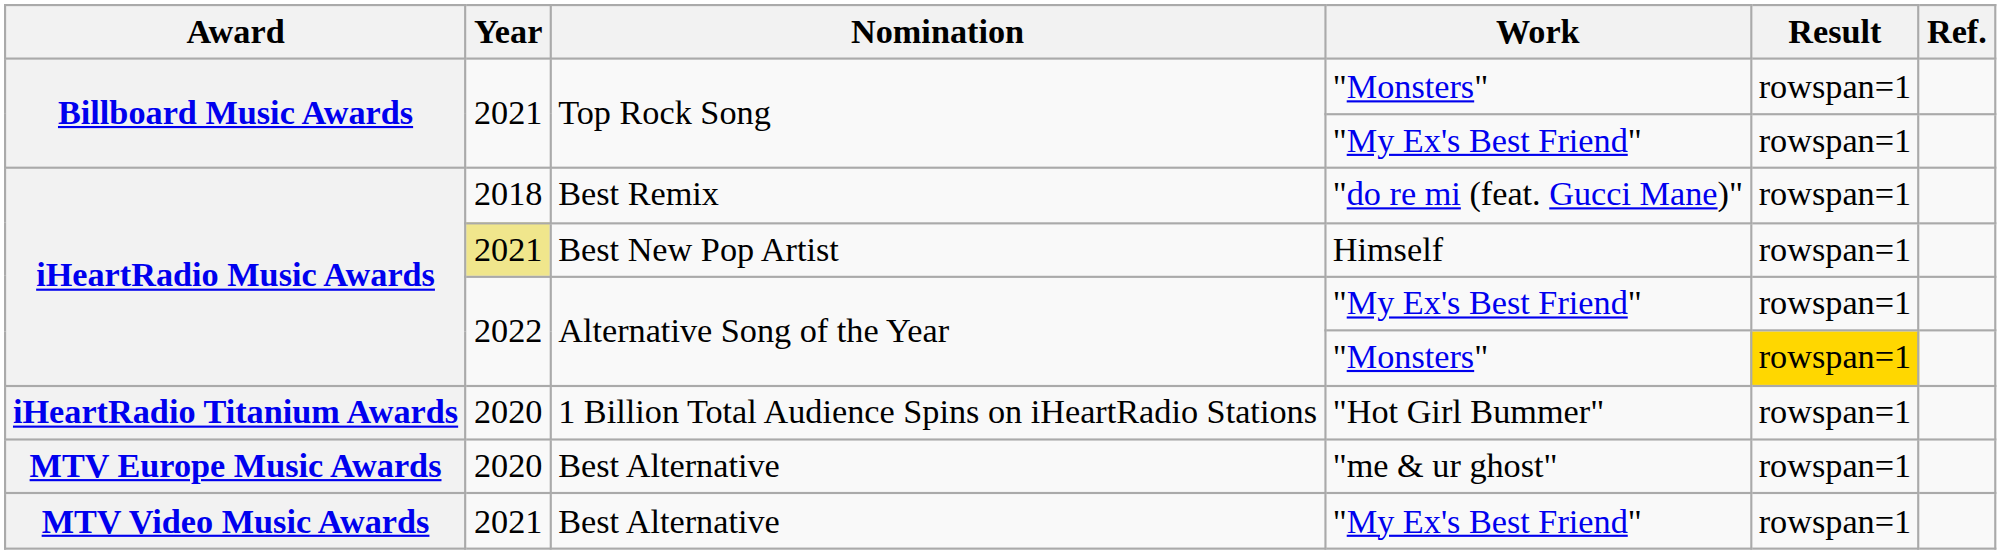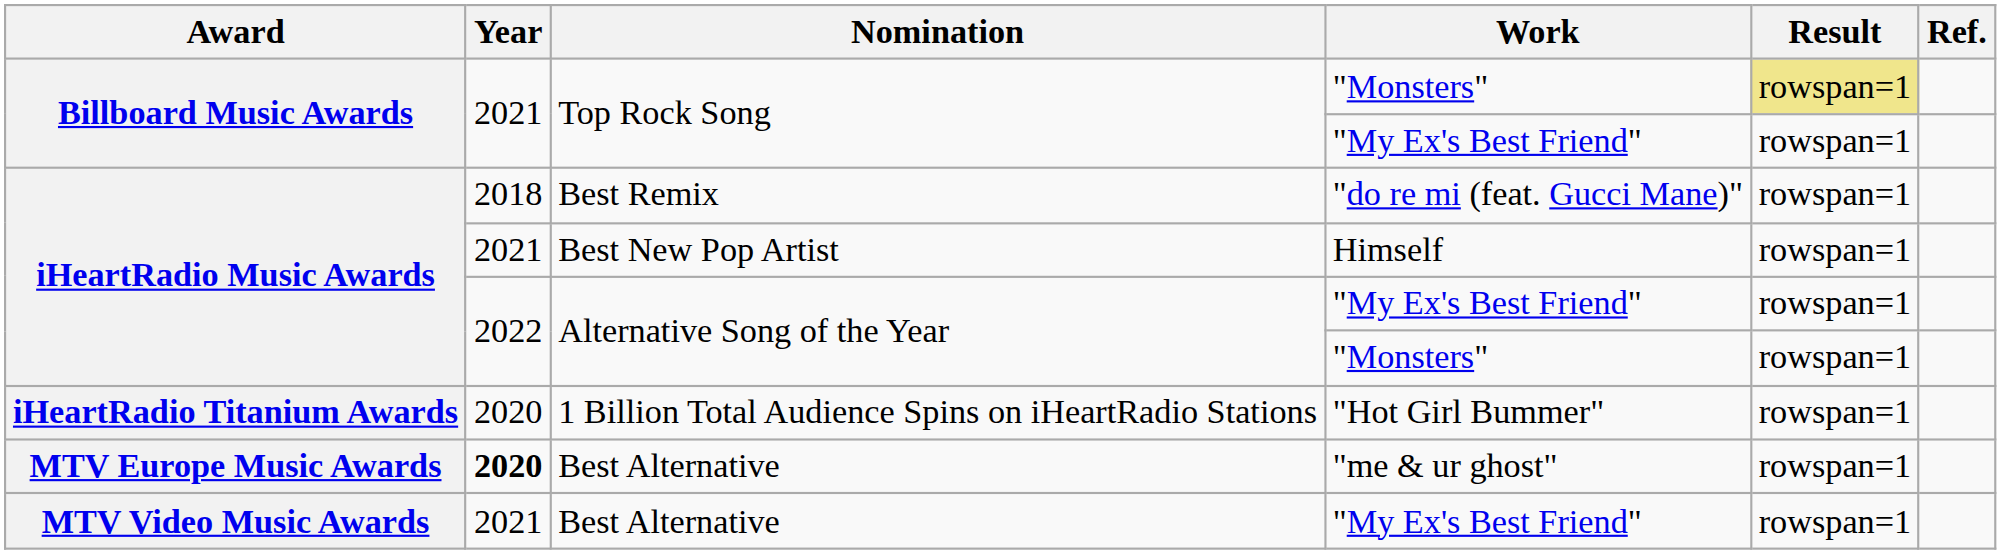(1835, 85) no background -> (1835, 85) khaki background
(508, 248) khaki background -> (508, 248) no background
(1835, 357) gold background -> (1835, 357) no background
(508, 466) normal -> (508, 466) bold
